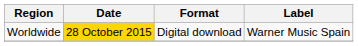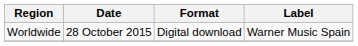(109, 31) gold background -> (109, 31) no background
